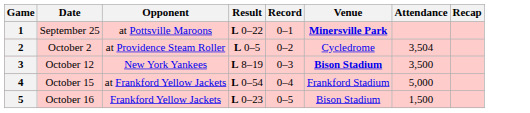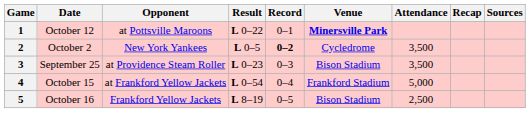+ column: (505, 13)
(70, 30) September 25 -> (70, 30) October 12
(166, 47) at Providence Steam Roller -> (166, 47) New York Yankees
(285, 47) normal -> (285, 47) bold
(421, 47) 3,504 -> (421, 47) 3,500
(70, 64) October 12 -> (70, 64) September 25
(166, 64) New York Yankees -> (166, 64) at Providence Steam Roller
(247, 64) L 8–19 -> (247, 64) L 0–23
(348, 64) bold -> (348, 64) normal
(247, 99) L 0–23 -> (247, 99) L 8–19
(421, 99) 1,500 -> (421, 99) 2,500
